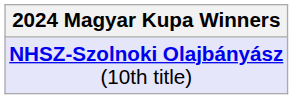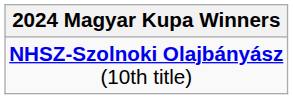(146, 65) lavender background -> (146, 65) no background
